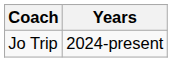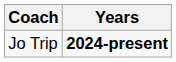(115, 43) normal -> (117, 43) bold
